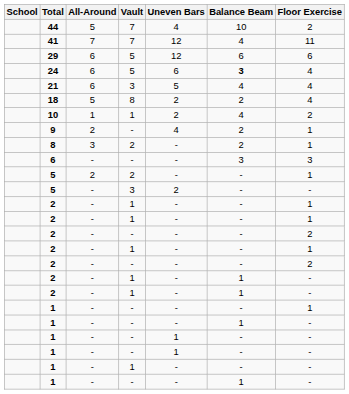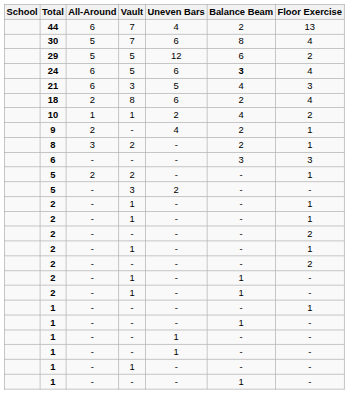(92, 27) 5 -> (92, 27) 6
(241, 27) 10 -> (241, 27) 2
(310, 27) 2 -> (310, 27) 13
- row: (53, 42)
+ row: (53, 42)
(92, 56) 6 -> (92, 56) 5
(310, 56) 6 -> (310, 56) 2
(310, 86) 4 -> (310, 86) 3
(92, 101) 5 -> (92, 101) 2
(176, 101) 2 -> (176, 101) 6
